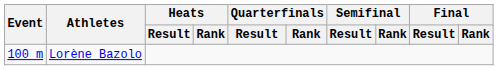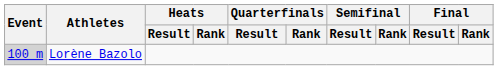(25, 54) no background -> (25, 54) lightgrey background
